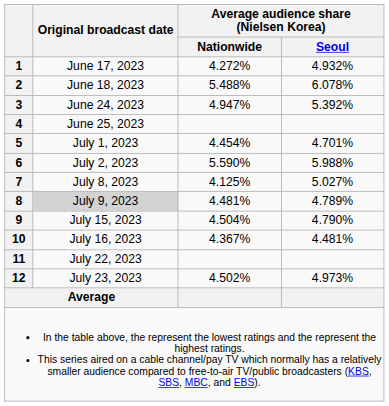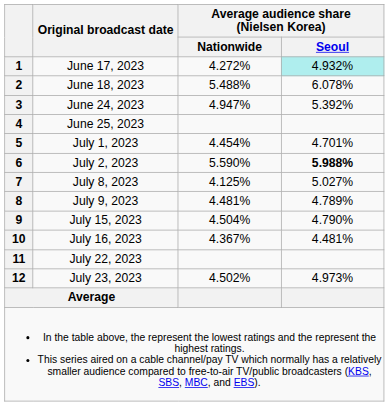(332, 66) no background -> (332, 66) paleturquoise background
(332, 162) normal -> (332, 162) bold
(106, 201) lightgrey background -> (106, 201) no background
